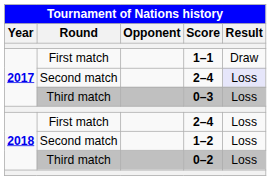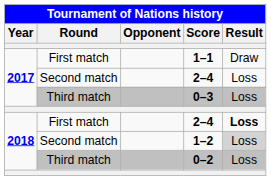(244, 77) lavender background -> (244, 77) no background
(244, 121) normal -> (244, 121) bold
(244, 141) no background -> (244, 141) lightgrey background
